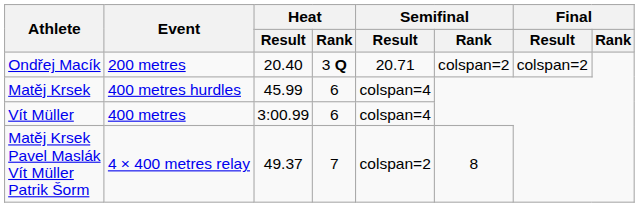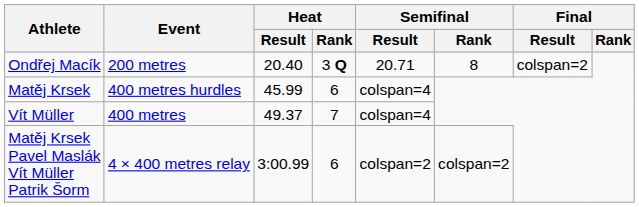(474, 65) colspan=2 -> (474, 65) 8
(283, 114) 3:00.99 -> (283, 114) 49.37
(334, 114) 6 -> (334, 114) 7
(283, 165) 49.37 -> (283, 165) 3:00.99
(334, 165) 7 -> (334, 165) 6
(474, 165) 8 -> (474, 165) colspan=2
